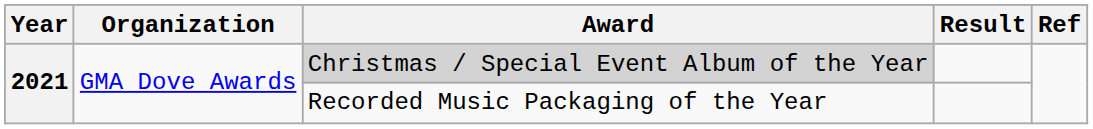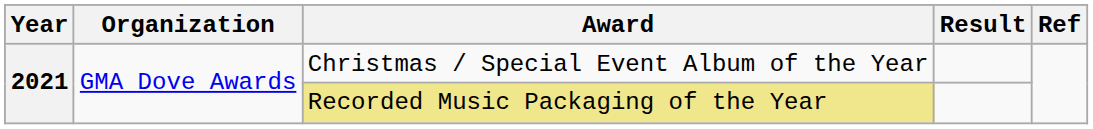(618, 64) lightgrey background -> (618, 64) no background
(568, 103) no background -> (568, 103) khaki background
